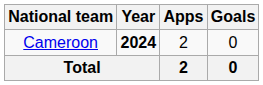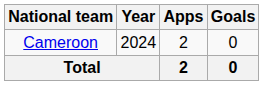(138, 42) bold -> (138, 42) normal
